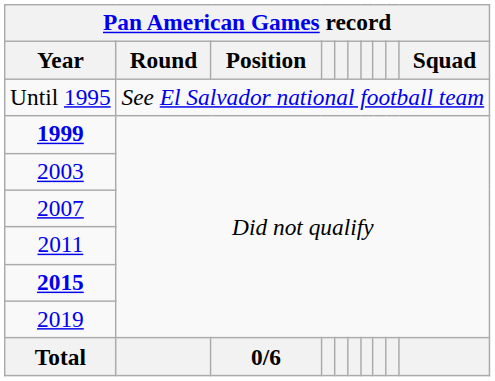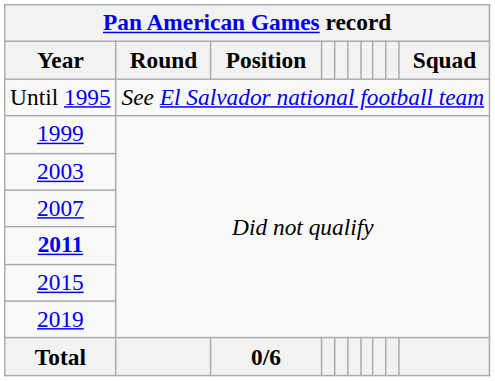(60, 134) bold -> (60, 134) normal
(60, 245) normal -> (60, 245) bold
(60, 282) bold -> (60, 282) normal
